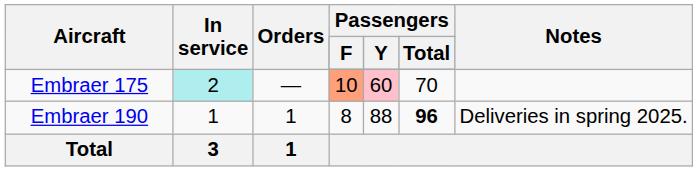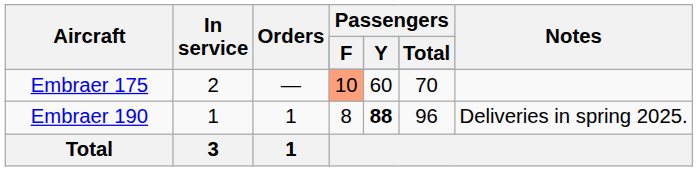(213, 85) paleturquoise background -> (213, 85) no background
(381, 85) pink background -> (381, 85) no background
(381, 117) normal -> (381, 117) bold
(427, 117) bold -> (427, 117) normal
